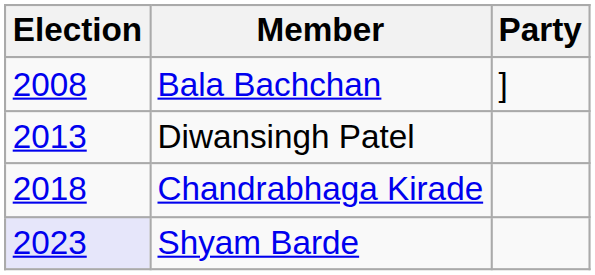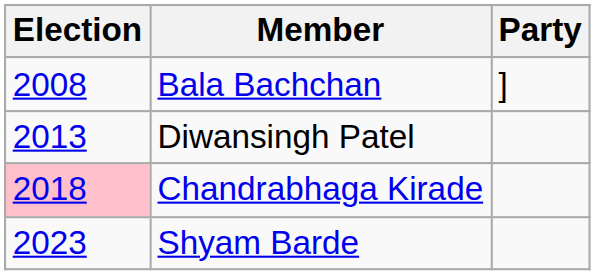(50, 189) no background -> (50, 189) pink background
(50, 242) lavender background -> (50, 242) no background
